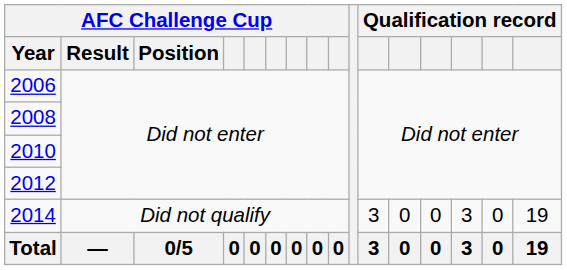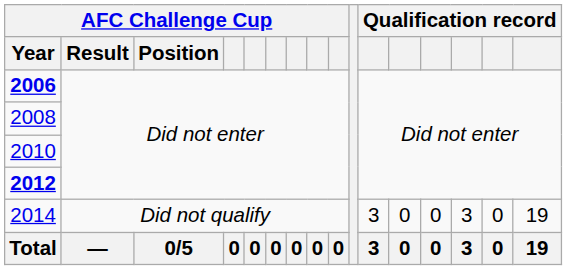(33, 85) normal -> (33, 85) bold
(33, 183) normal -> (33, 183) bold
